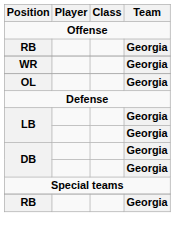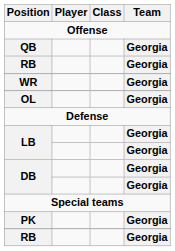+ row: (28, 47)
+ row: (28, 220)
